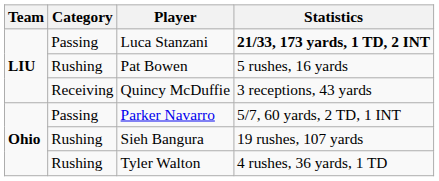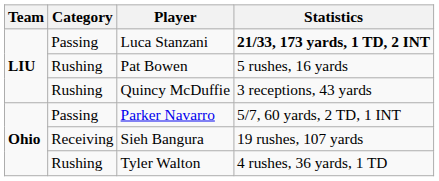(82, 90) Receiving -> (77, 90) Rushing
(77, 138) Rushing -> (82, 138) Receiving
